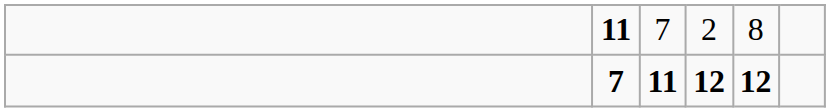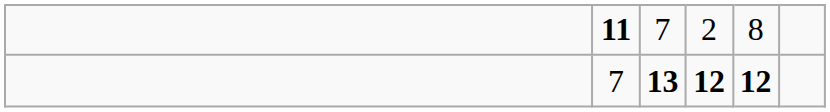(616, 80) bold -> (616, 80) normal
(663, 80) 11 -> (663, 80) 13
